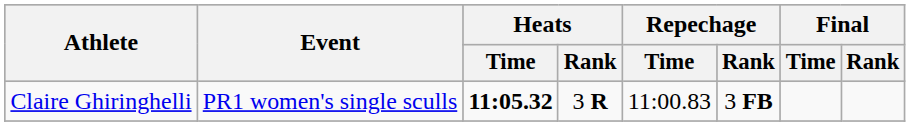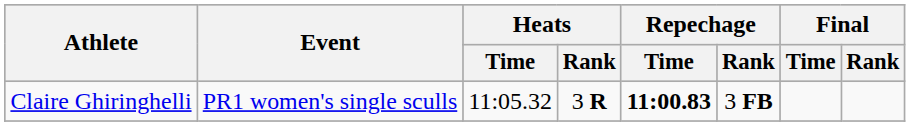(511, 101) bold -> (510, 101) normal
(669, 101) normal -> (669, 101) bold
